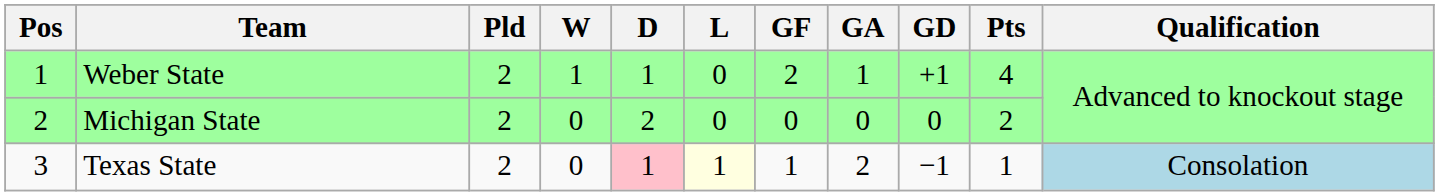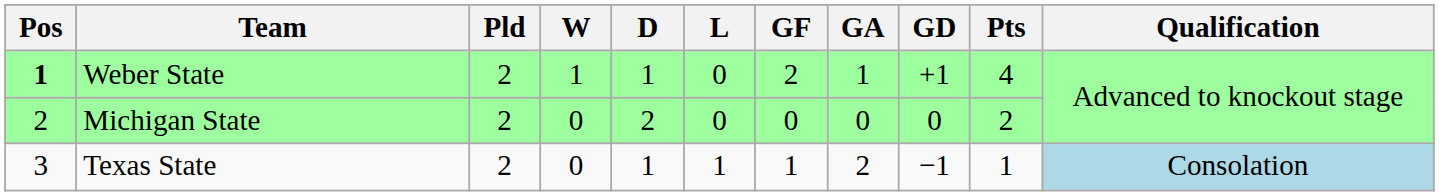(41, 73) normal -> (41, 73) bold
(648, 166) pink background -> (648, 166) no background
(719, 166) lightyellow background -> (719, 166) no background
